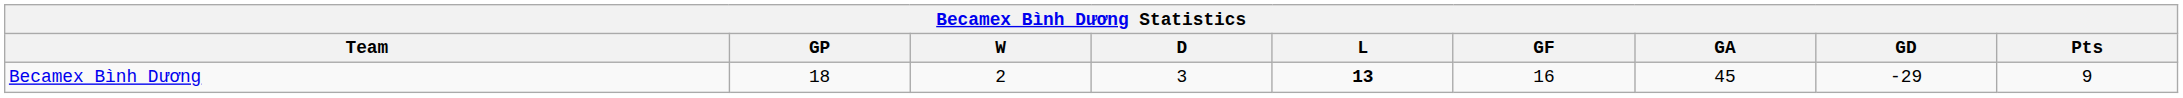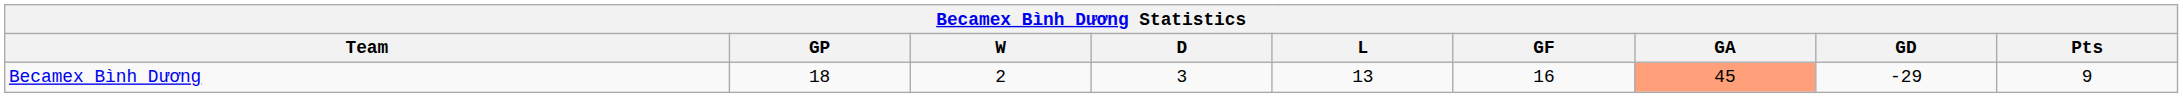(1363, 77) bold -> (1363, 77) normal
(1725, 77) no background -> (1725, 77) lightsalmon background
